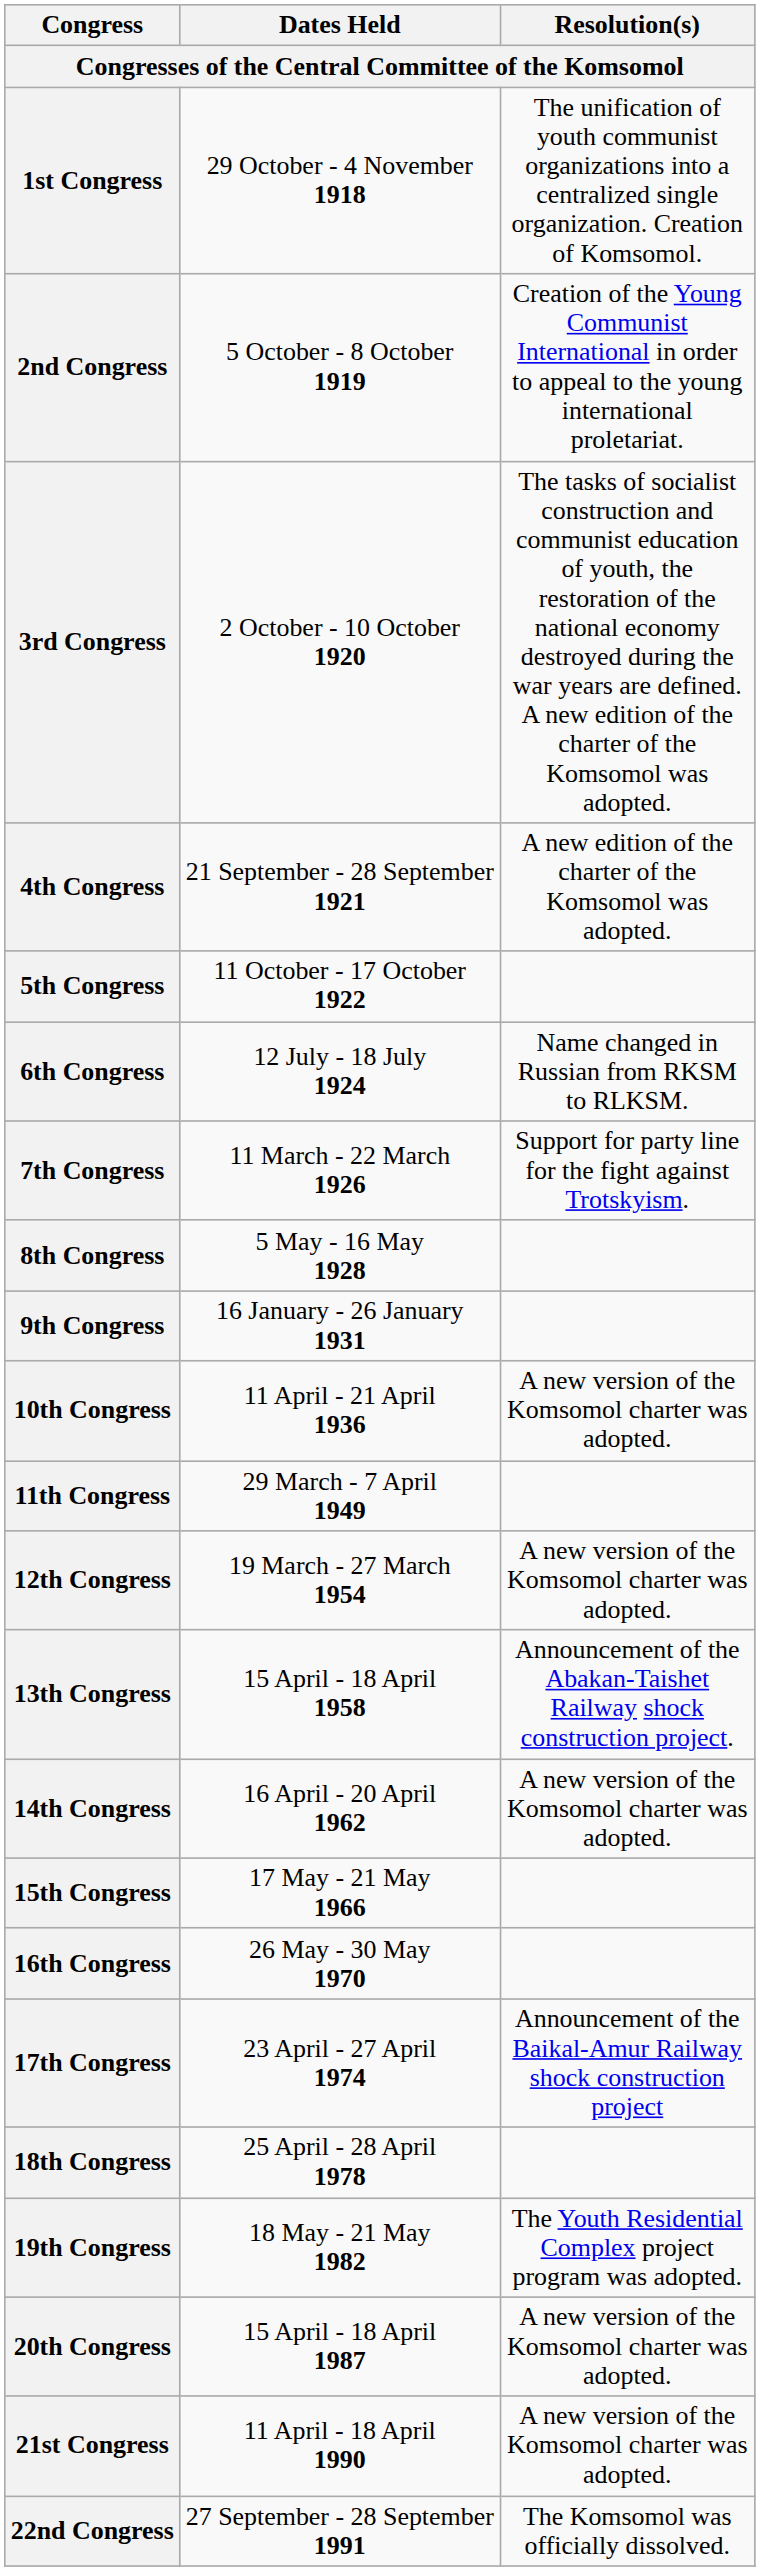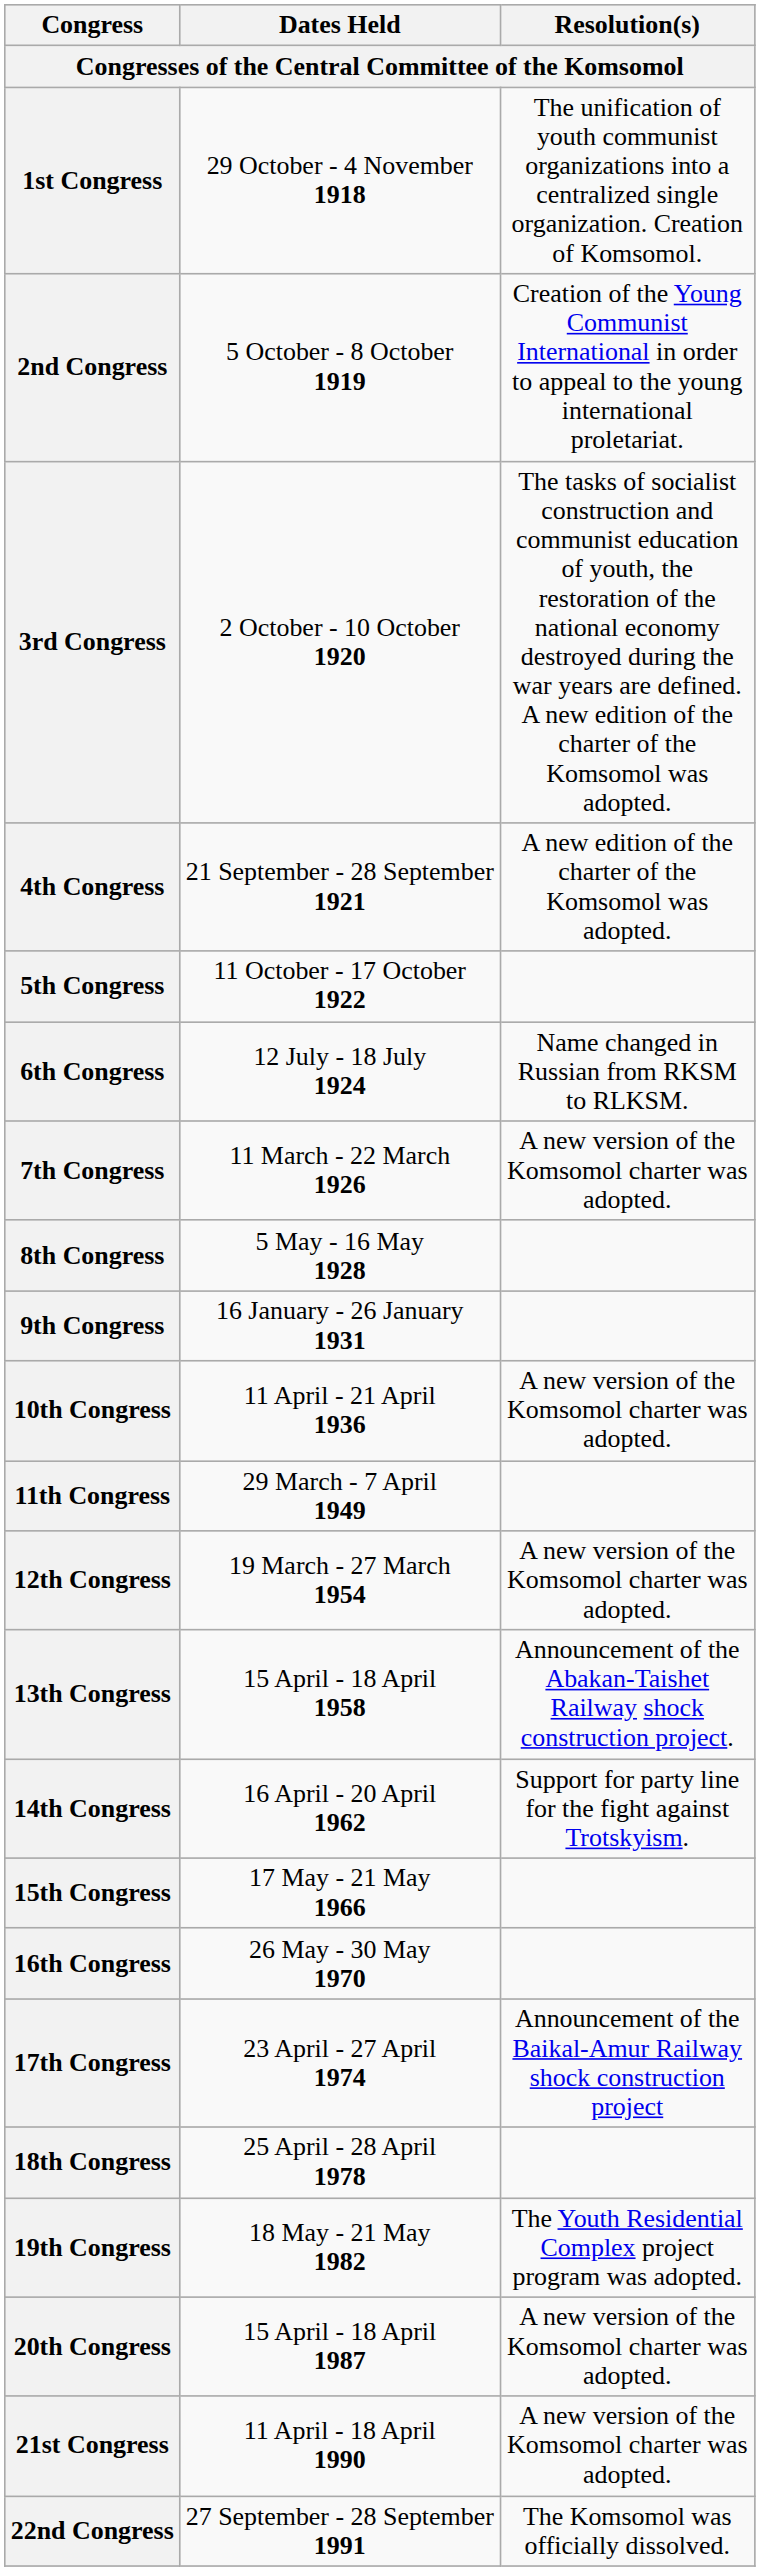(627, 1170) Support for party line for the fight against Trotskyism. -> (627, 1170) A new version of the Komsomol charter was adopted.
(627, 1808) A new version of the Komsomol charter was adopted. -> (627, 1808) Support for party line for the fight against Trotskyism.
